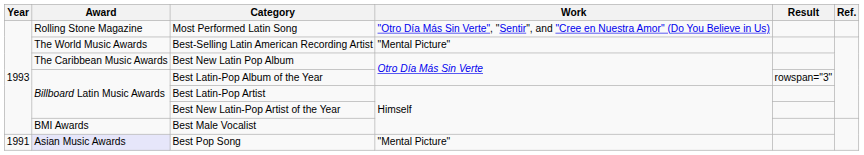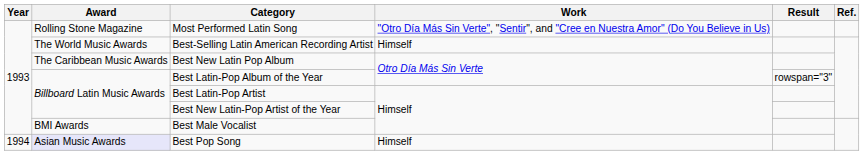(414, 45) "Mental Picture" -> (395, 45) Himself
(18, 142) 1991 -> (18, 142) 1994
(414, 142) "Mental Picture" -> (395, 142) Himself
